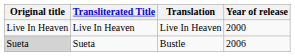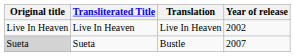(236, 28) 2000 -> (236, 28) 2002
(236, 43) 2006 -> (236, 43) 2007
